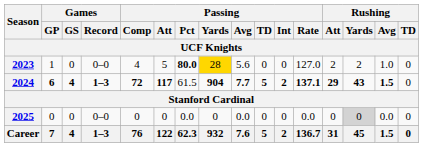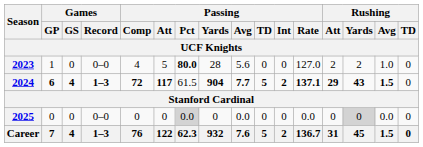(215, 64) gold background -> (215, 64) no background
(187, 116) no background -> (187, 116) lightgrey background
